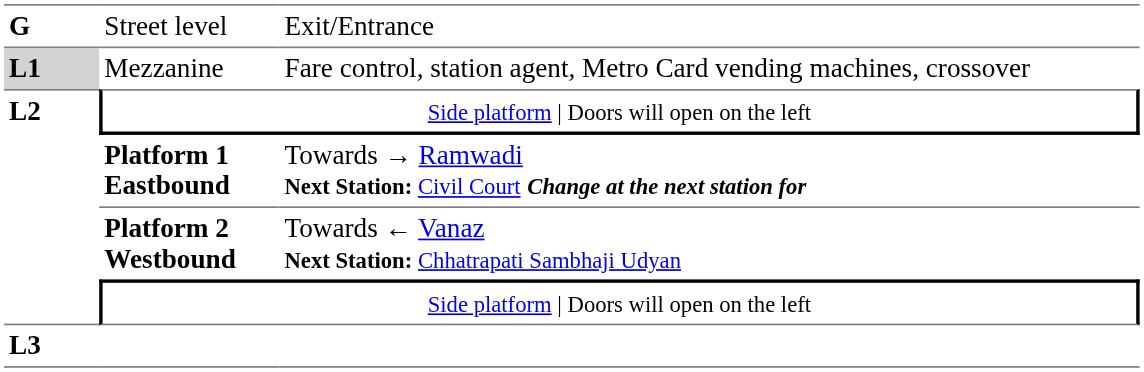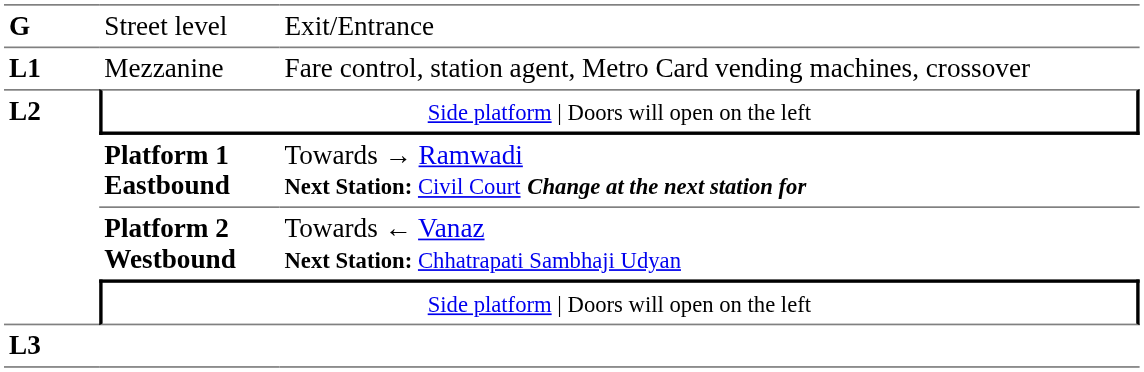(25, 68) lightgrey background -> (25, 68) no background
